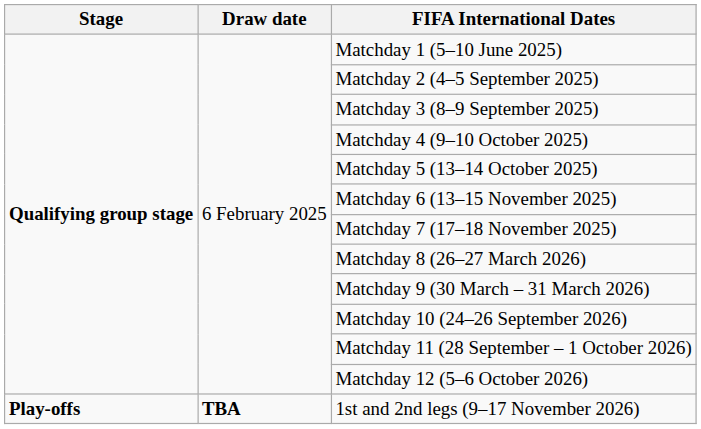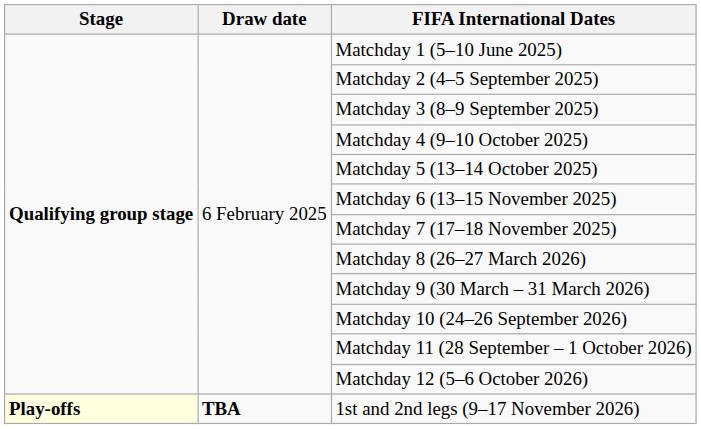(45, 408) no background -> (45, 408) lightyellow background
